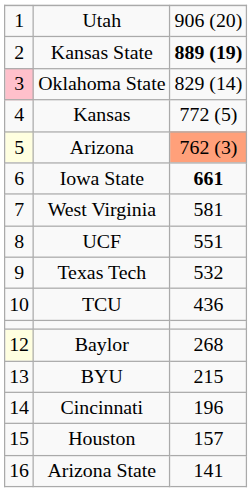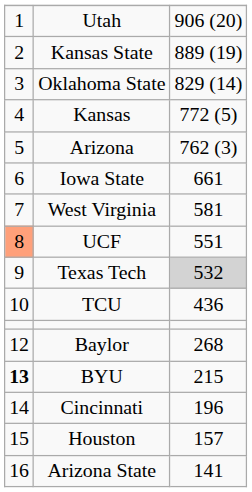(208, 52) bold -> (208, 52) normal
(19, 84) pink background -> (19, 84) no background
(19, 146) lightyellow background -> (19, 146) no background
(208, 146) lightsalmon background -> (208, 146) no background
(208, 178) bold -> (208, 178) normal
(19, 241) no background -> (19, 241) lightsalmon background
(208, 272) no background -> (208, 272) lightgrey background
(19, 344) lightyellow background -> (19, 344) no background
(19, 376) normal -> (19, 376) bold
